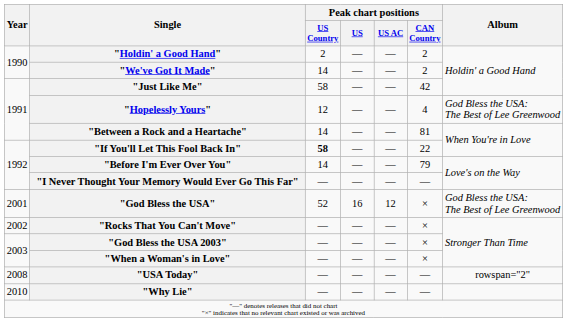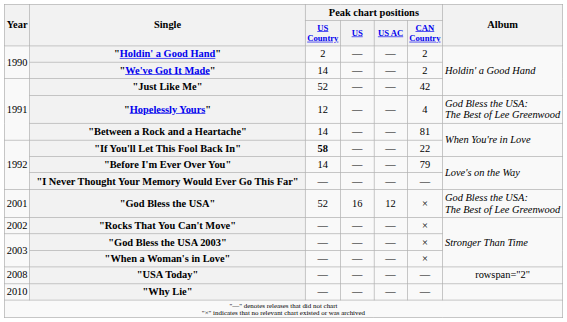(323, 87) 58 -> (323, 87) 52
